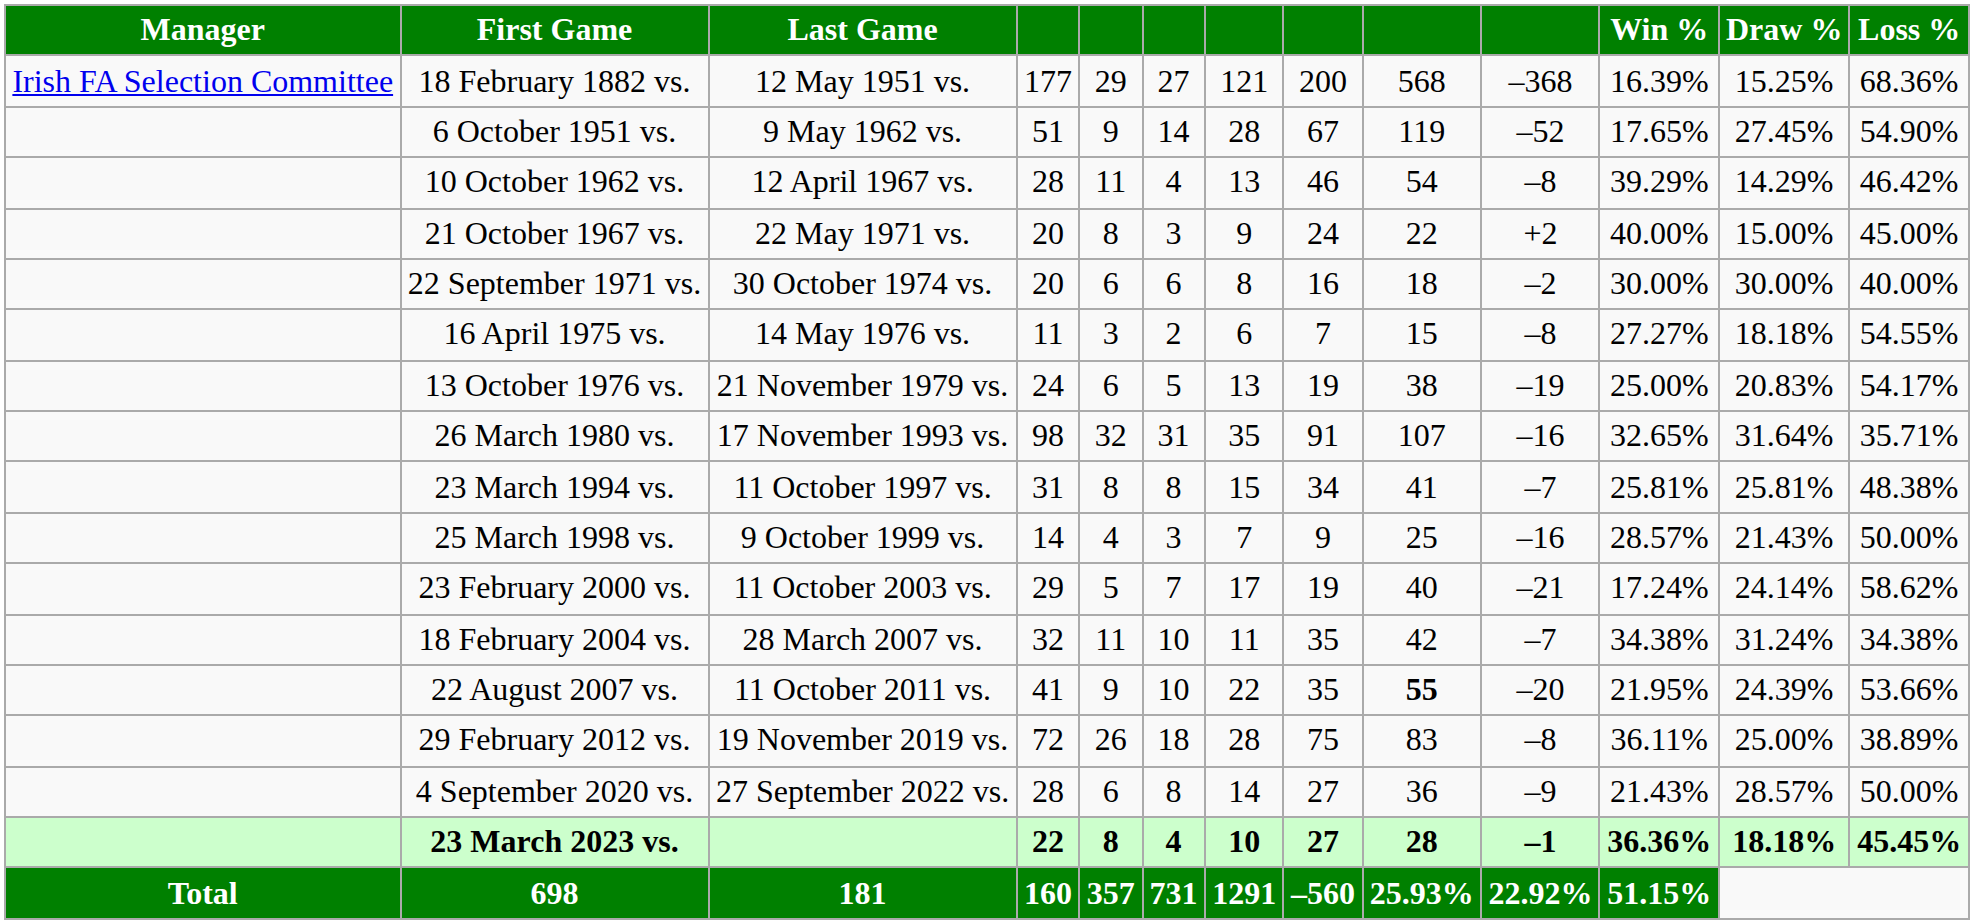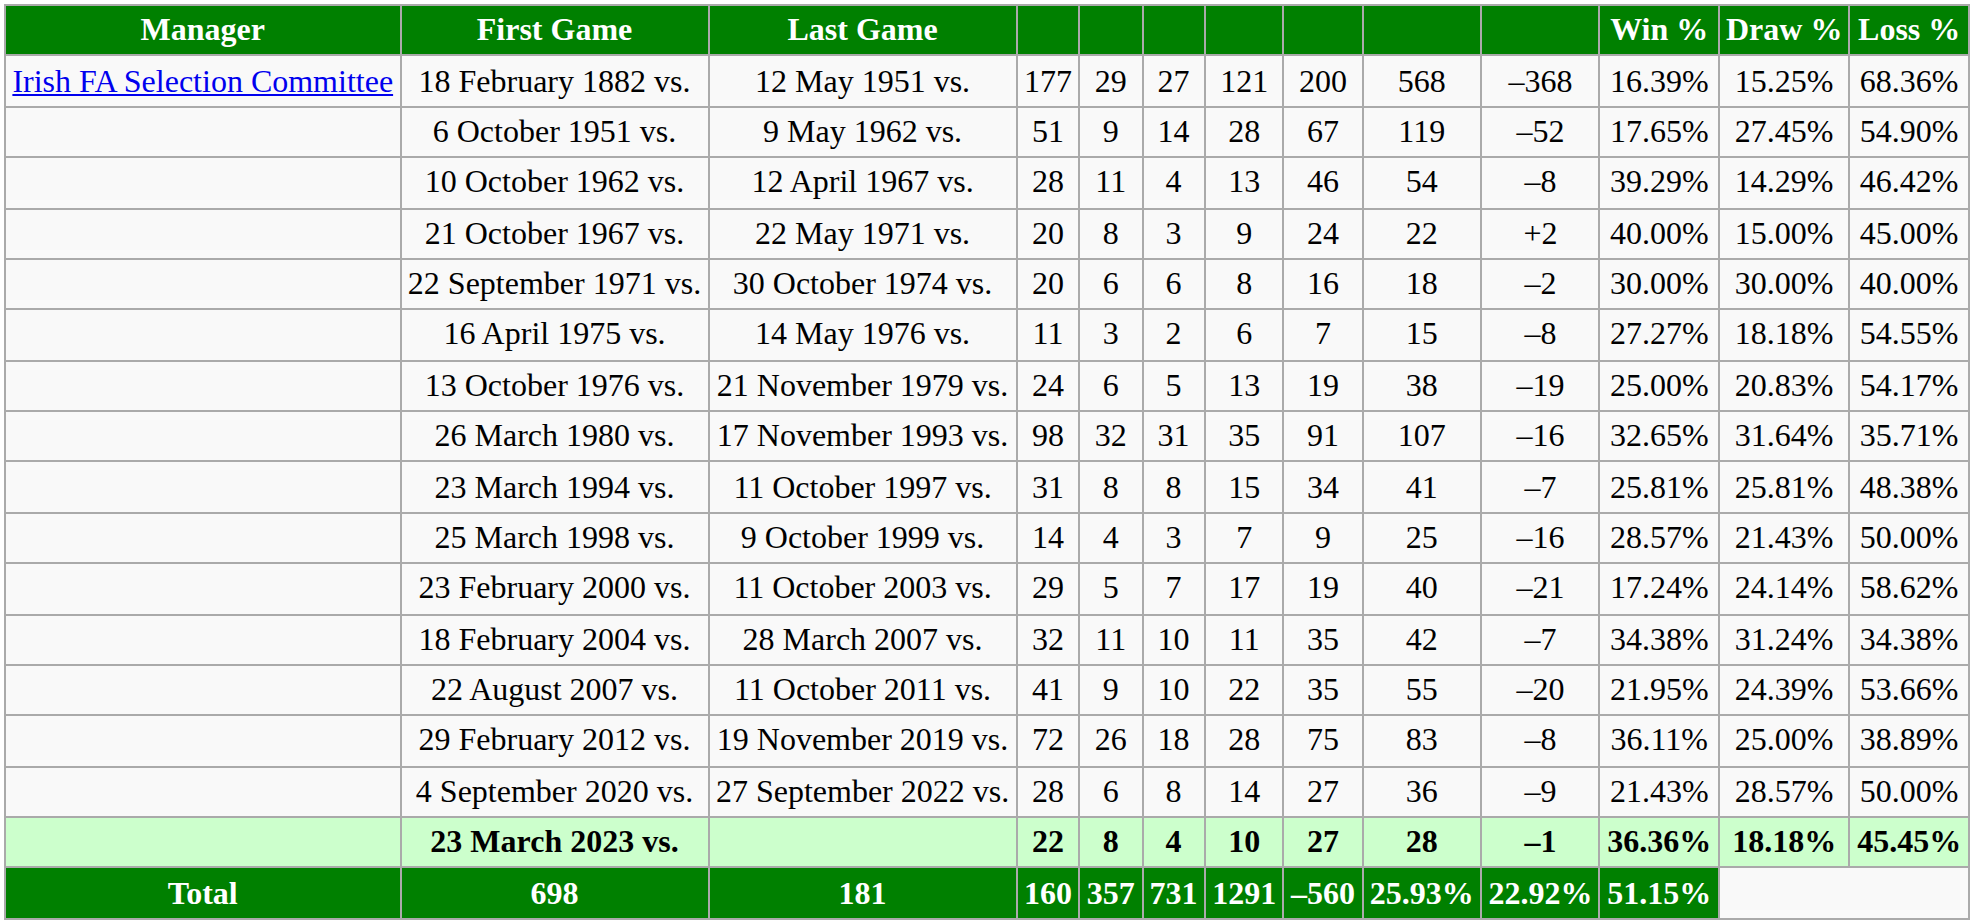(1422, 689) bold -> (1422, 689) normal
